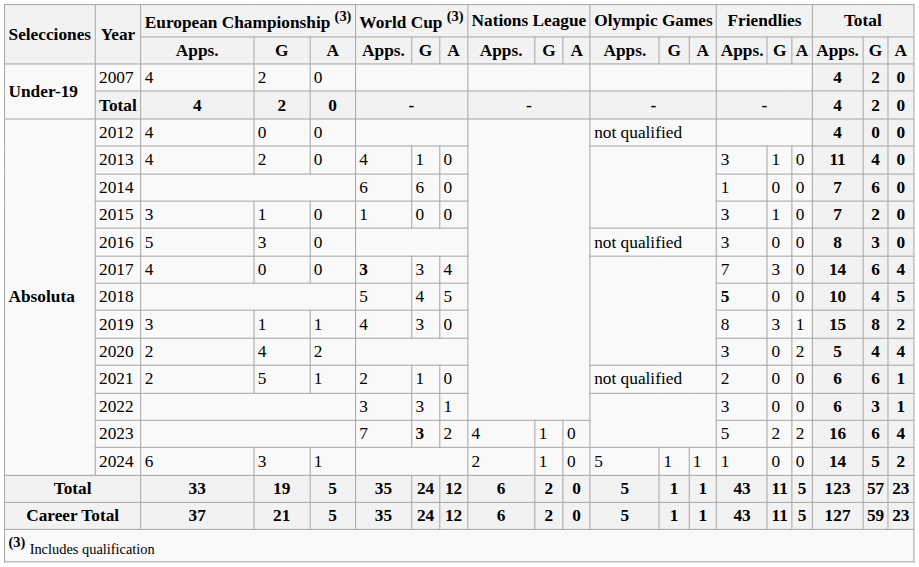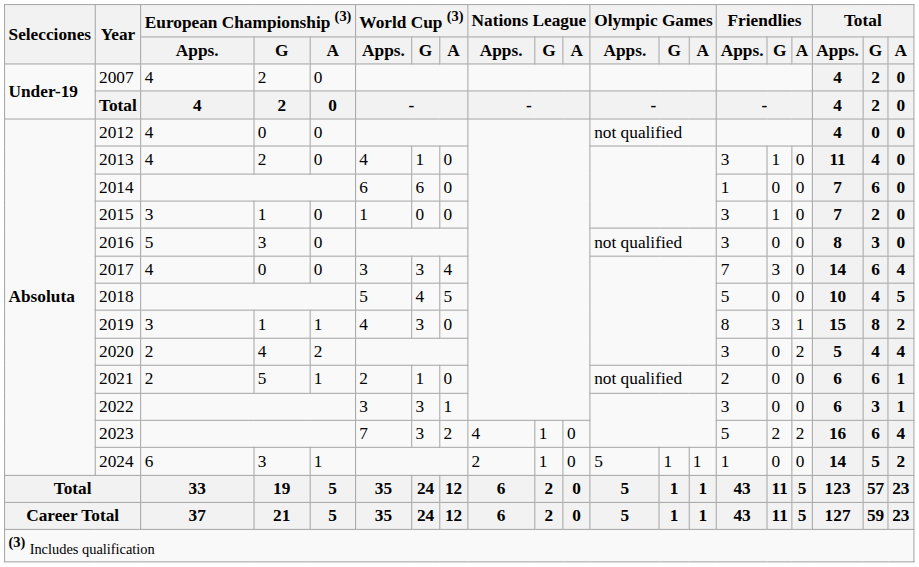(364, 269) bold -> (364, 269) normal
(725, 296) bold -> (725, 296) normal
(420, 433) bold -> (420, 433) normal
